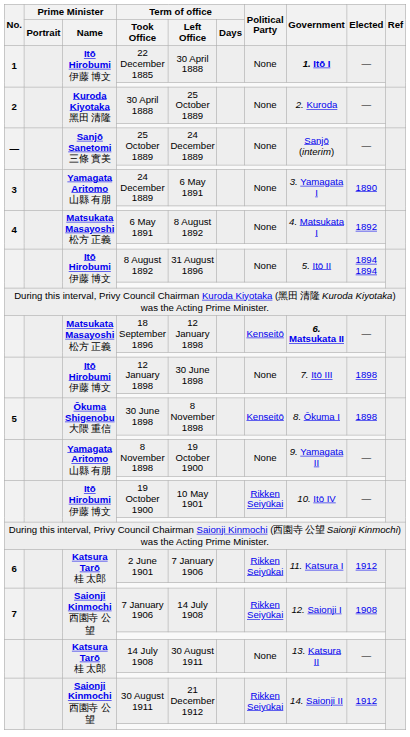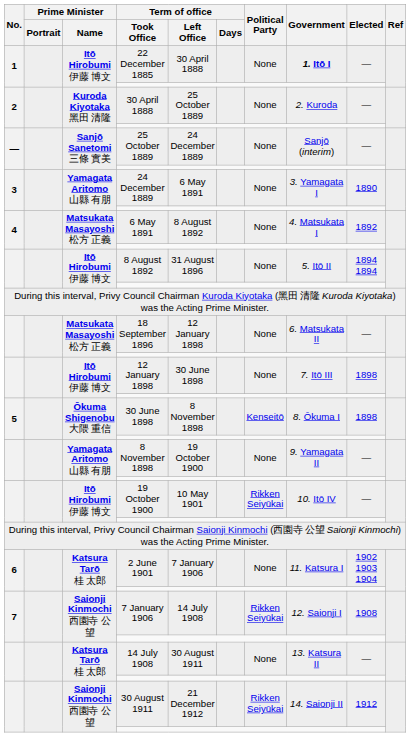(265, 334) Kenseitō -> (265, 334) None
(317, 334) bold -> (317, 334) normal
(265, 566) Rikken Seiyūkai -> (265, 568) None
(366, 566) 1912 -> (366, 568) 1902 1903 1904
